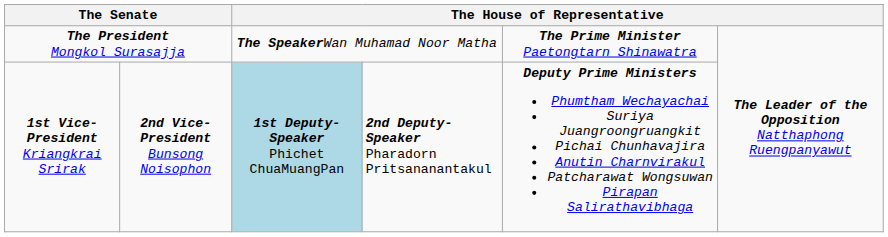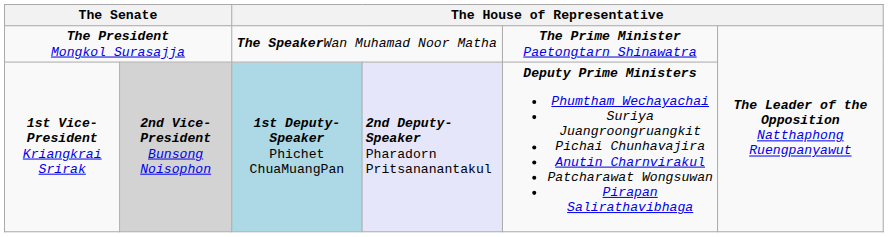(176, 147) no background -> (176, 147) lightgrey background
(429, 147) no background -> (429, 147) lavender background
